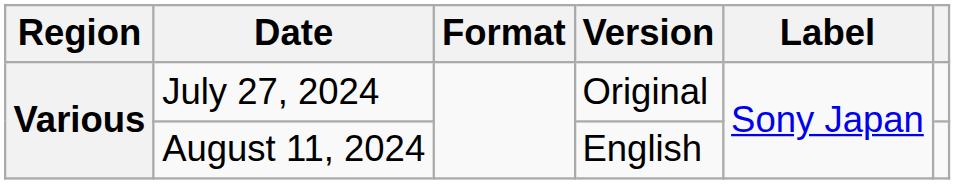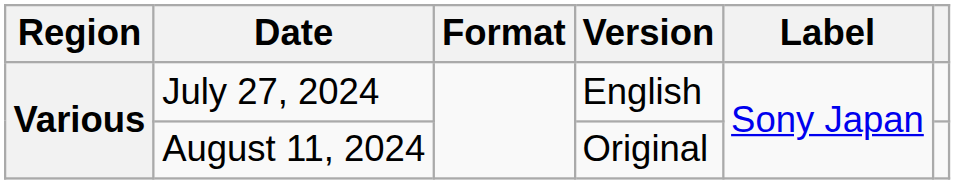(645, 91) Original -> (642, 91) English
(642, 149) English -> (645, 149) Original
